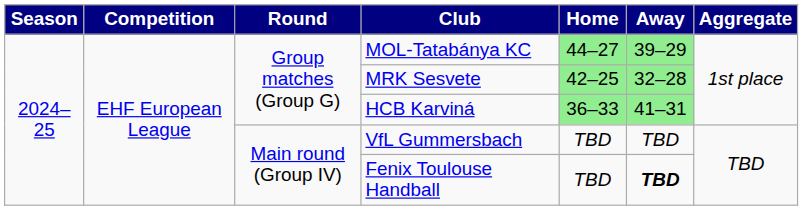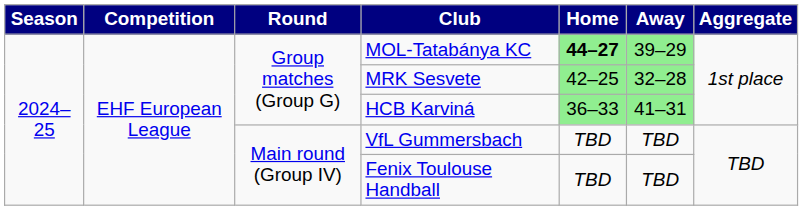(592, 49) normal -> (592, 49) bold
(660, 179) bold -> (660, 179) normal
